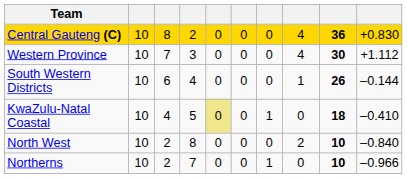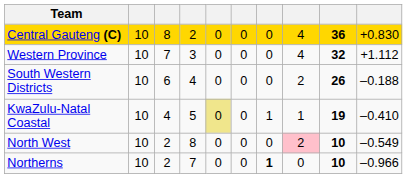(338, 54) 30 -> (338, 54) 32
(301, 81) 1 -> (301, 81) 2
(379, 81) –0.144 -> (379, 81) –0.188
(301, 116) 0 -> (301, 116) 1
(338, 116) 18 -> (338, 116) 19
(301, 143) no background -> (301, 143) pink background
(379, 143) –0.840 -> (379, 143) –0.549
(269, 163) normal -> (269, 163) bold
